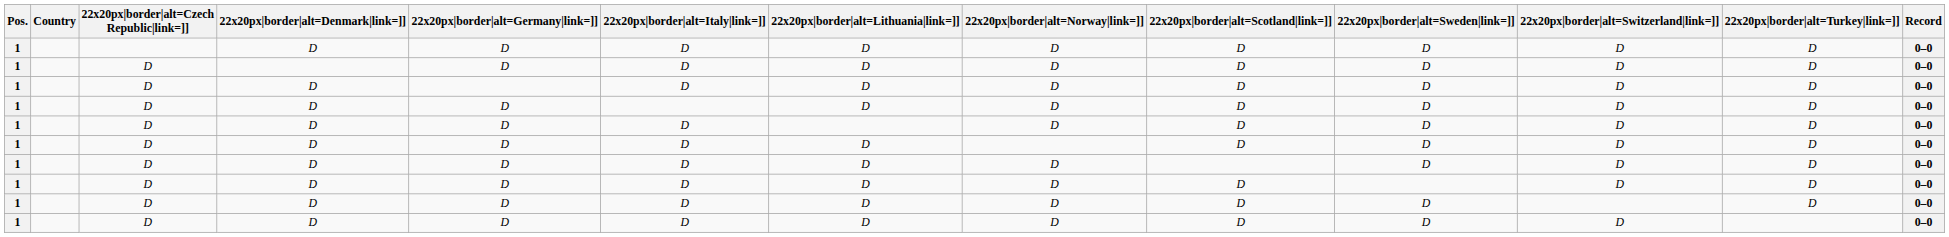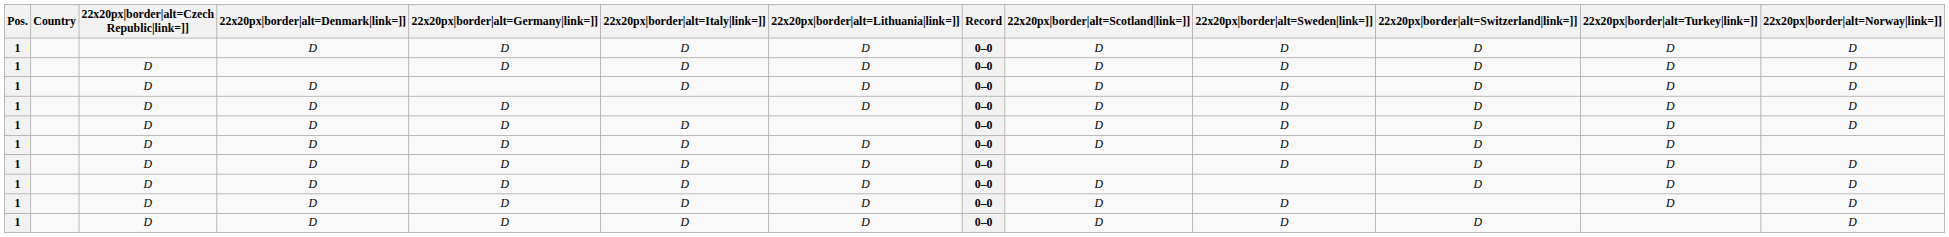columns swapped: (1055, 21) <-> (1924, 21)
